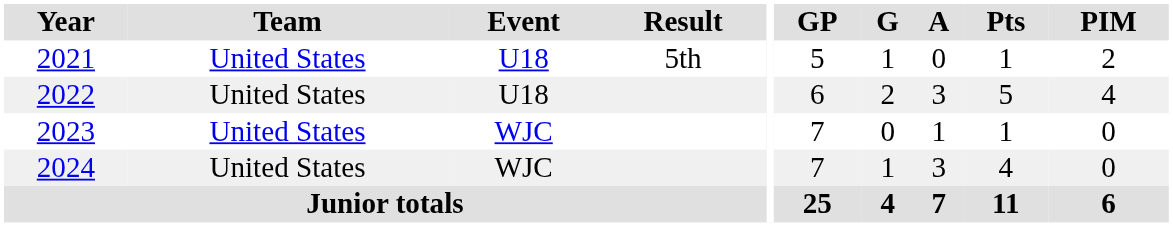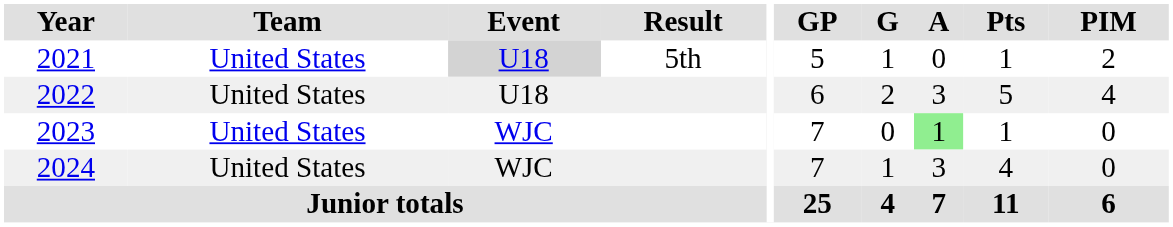(524, 58) no background -> (524, 58) lightgrey background
(939, 130) no background -> (939, 130) lightgreen background
